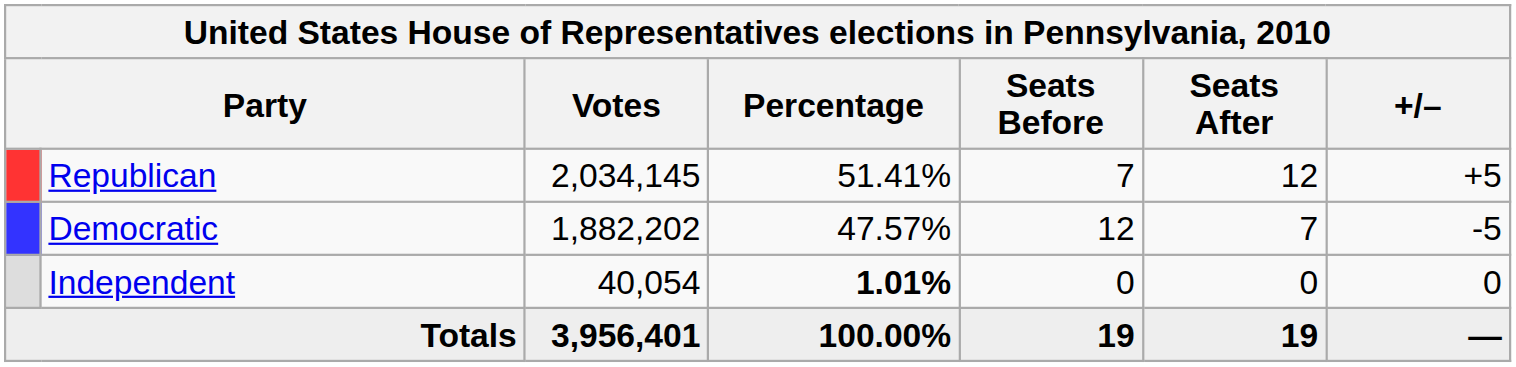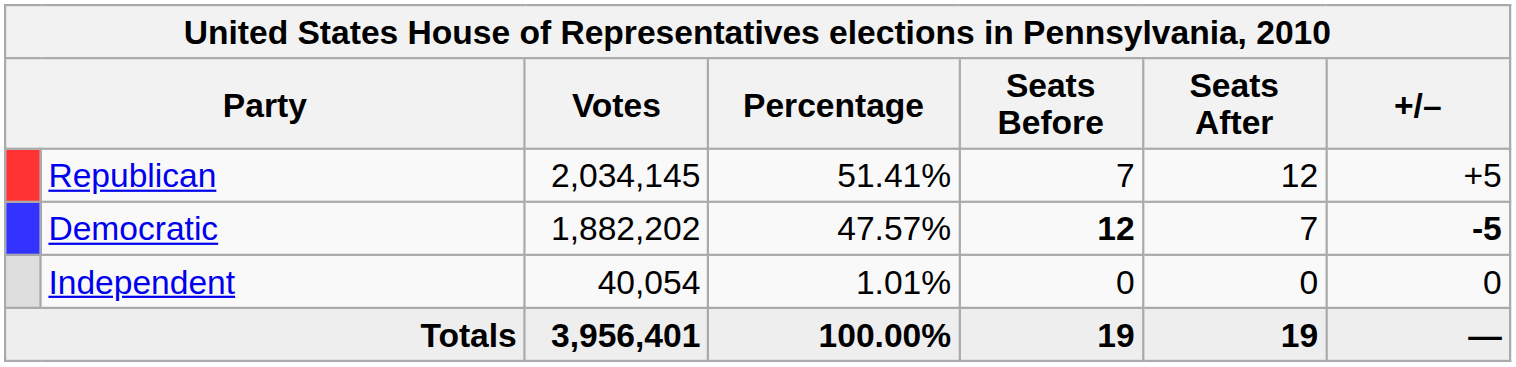(1116, 229) normal -> (1116, 229) bold
(1487, 229) normal -> (1487, 229) bold
(903, 282) bold -> (903, 282) normal
